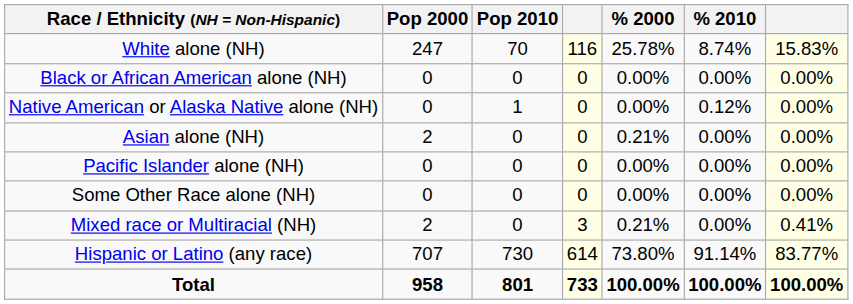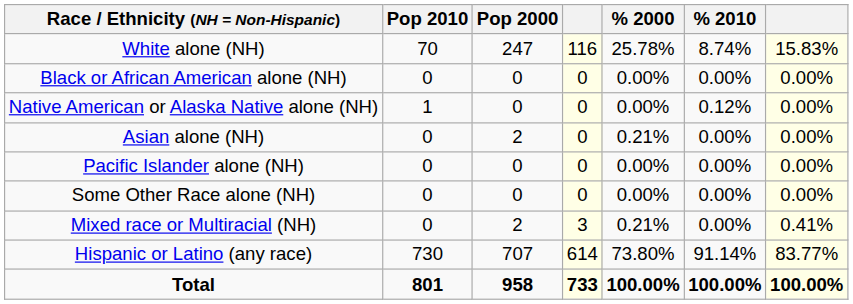columns swapped: (427, 19) <-> (518, 19)
